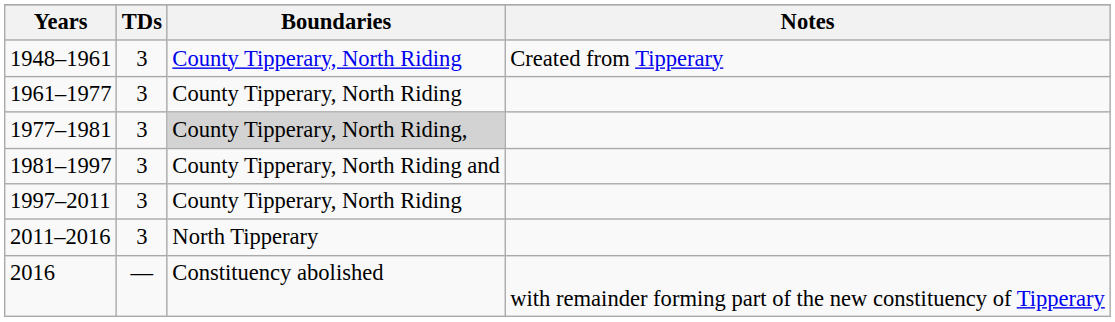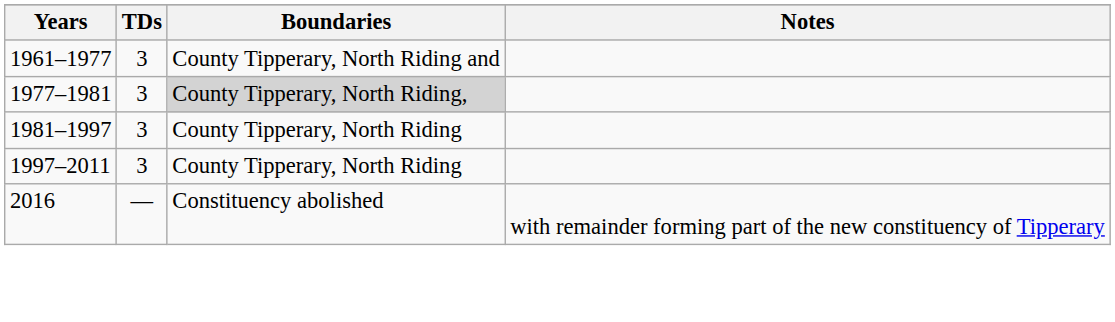- row: (61, 58)
(317, 93) County Tipperary, North Riding -> (336, 58) County Tipperary, North Riding and
(336, 165) County Tipperary, North Riding and -> (317, 129) County Tipperary, North Riding
- row: (60, 237)
